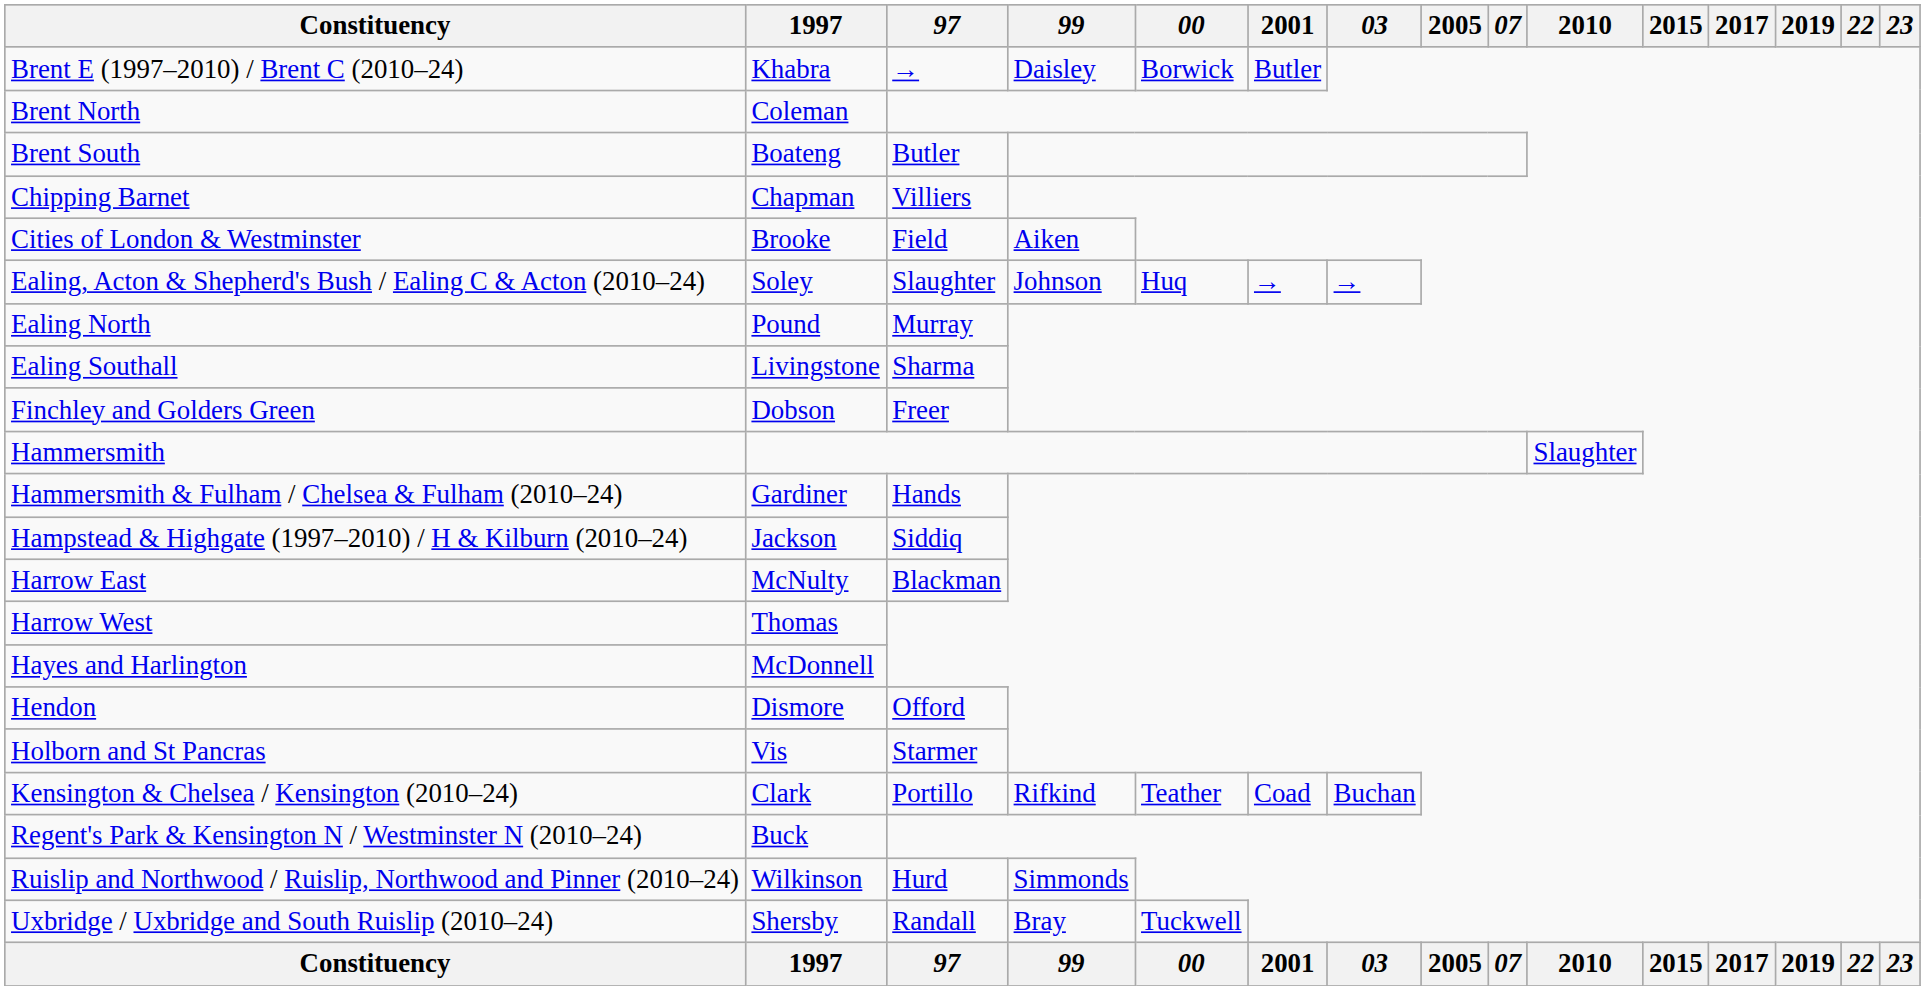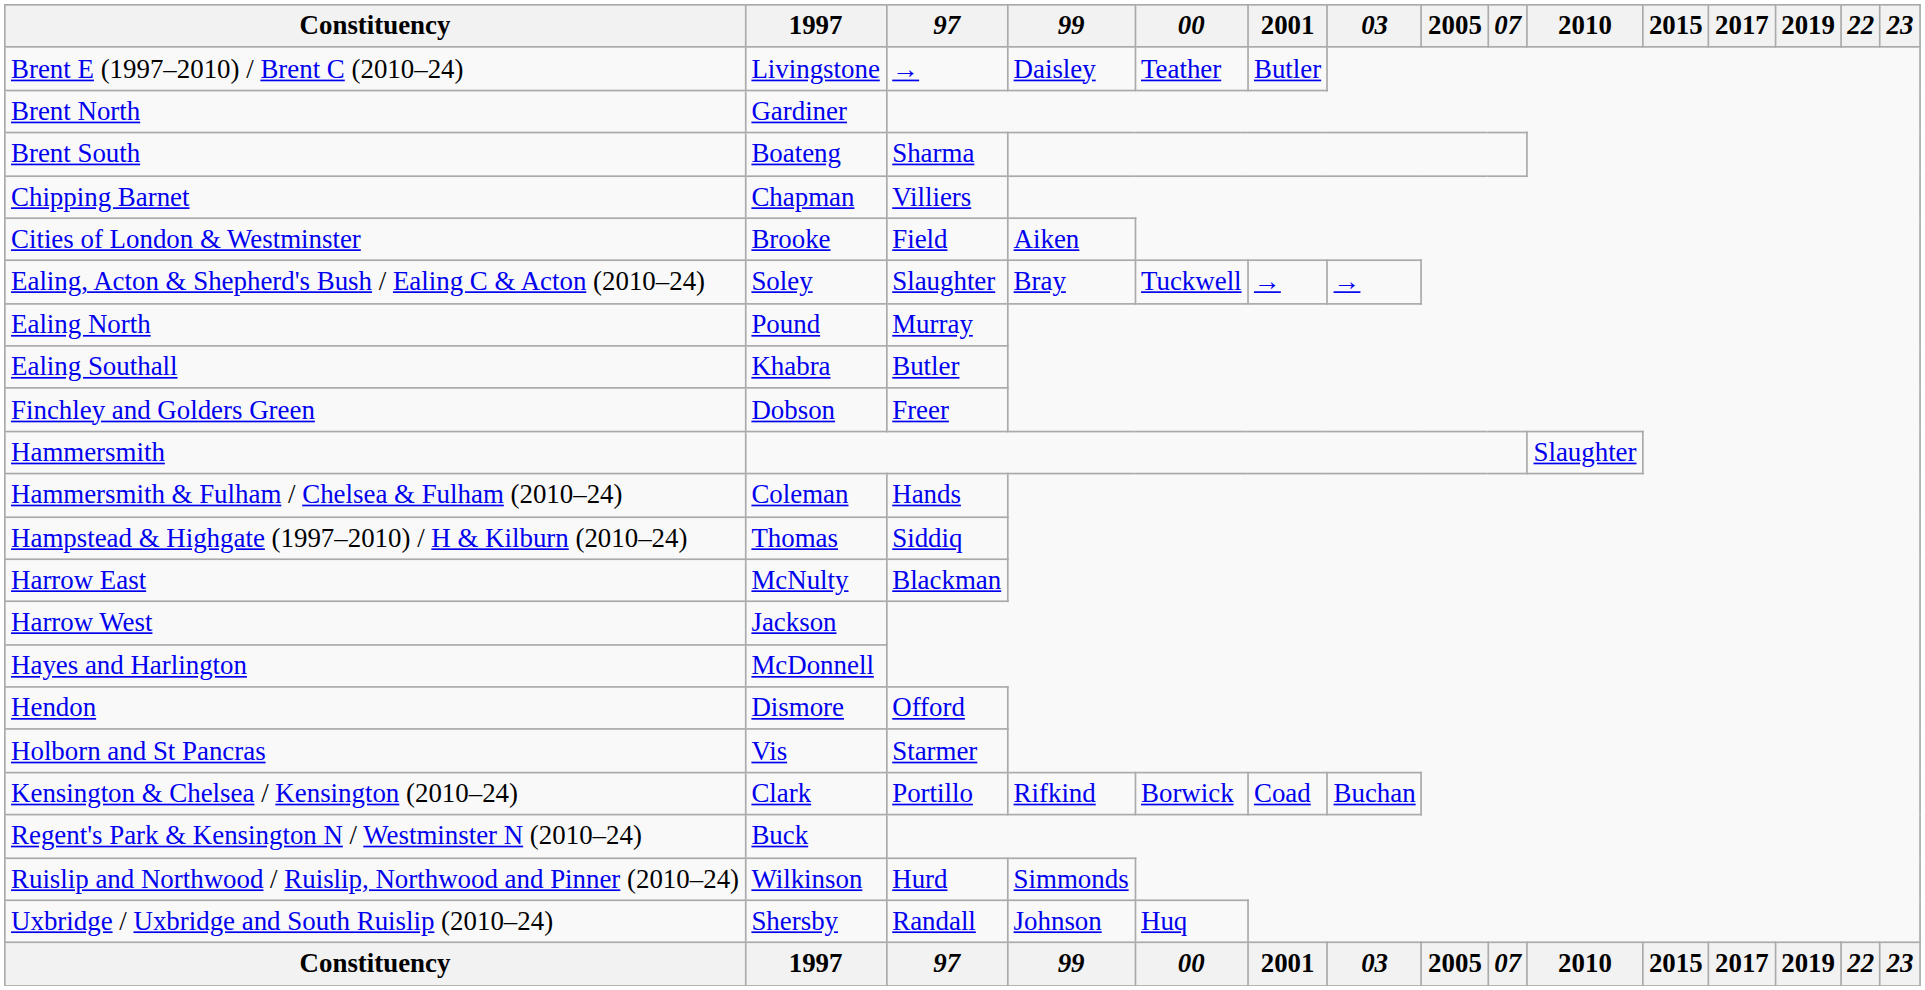(791, 68) Khabra -> (816, 68) Livingstone
(1187, 68) Borwick -> (1181, 68) Teather
(800, 111) Coleman -> (799, 111) Gardiner
(926, 153) Butler -> (933, 153) Sharma
(1058, 281) Johnson -> (1040, 281) Bray
(1164, 281) Huq -> (1191, 281) Tuckwell
(816, 366) Livingstone -> (791, 366) Khabra
(933, 366) Sharma -> (926, 366) Butler
(799, 494) Gardiner -> (800, 494) Coleman
(794, 537) Jackson -> (795, 537) Thomas
(795, 622) Thomas -> (794, 622) Jackson
(1181, 793) Teather -> (1187, 793) Borwick
(1040, 921) Bray -> (1058, 921) Johnson
(1191, 921) Tuckwell -> (1164, 921) Huq
